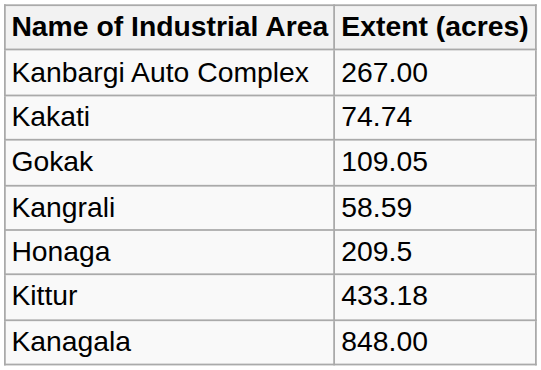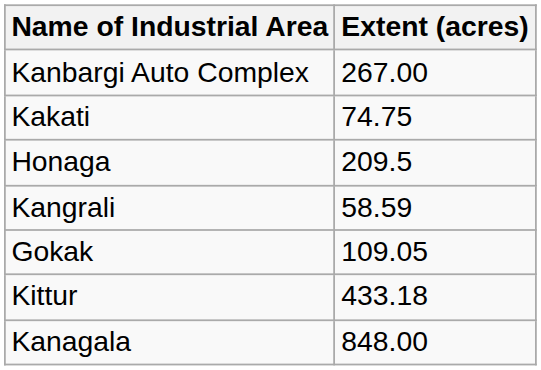(377, 117) 74.74 -> (377, 117) 74.75
rows swapped: (61, 251) <-> (52, 162)
